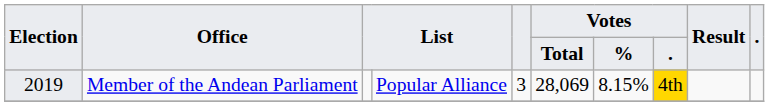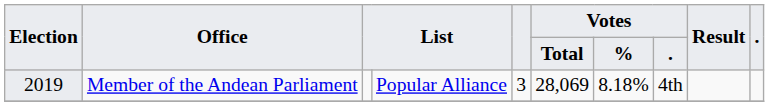(623, 85) 8.15% -> (623, 85) 8.18%
(670, 85) gold background -> (670, 85) no background
